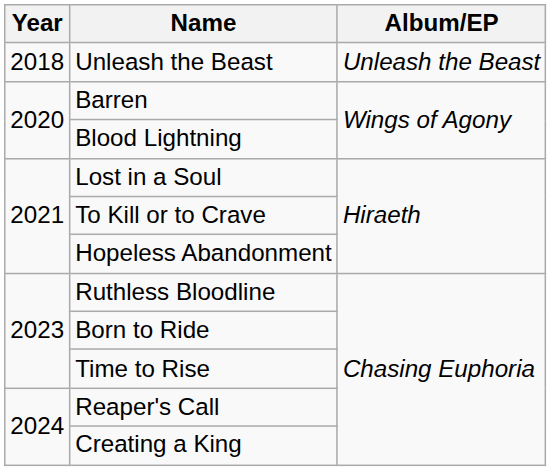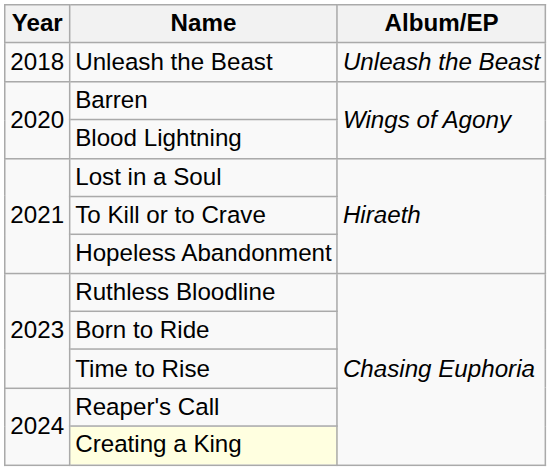(158, 445) no background -> (158, 445) lightyellow background
